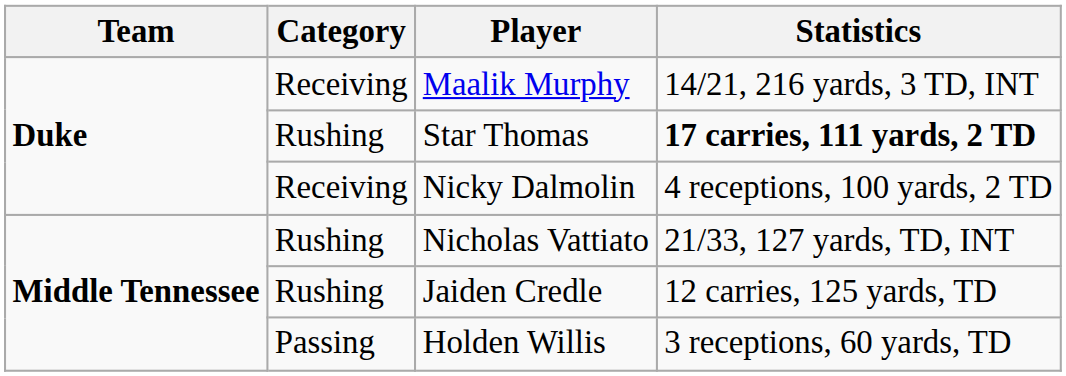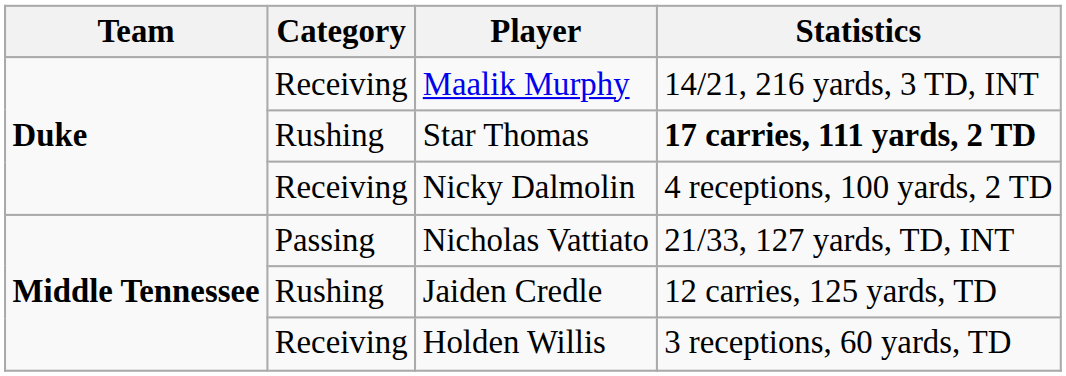(329, 239) Rushing -> (325, 239) Passing
(325, 343) Passing -> (341, 343) Receiving
